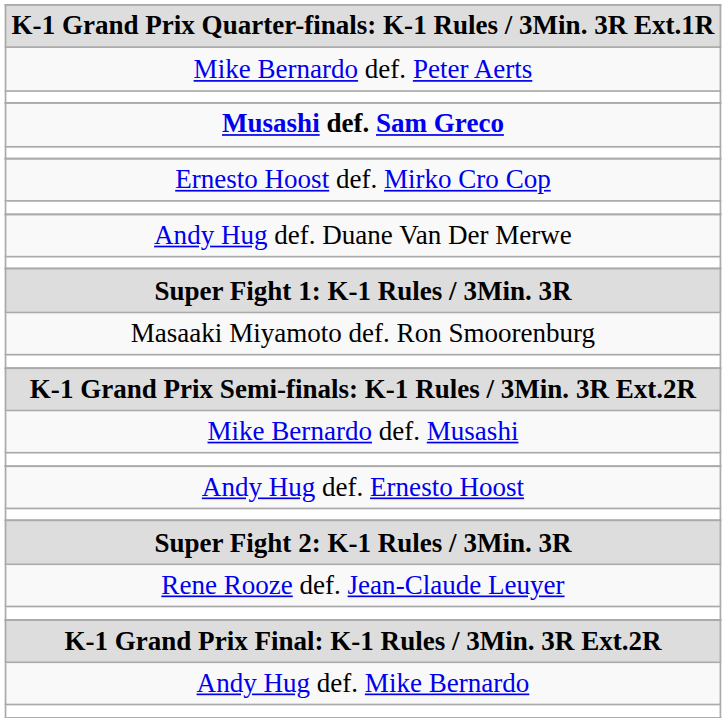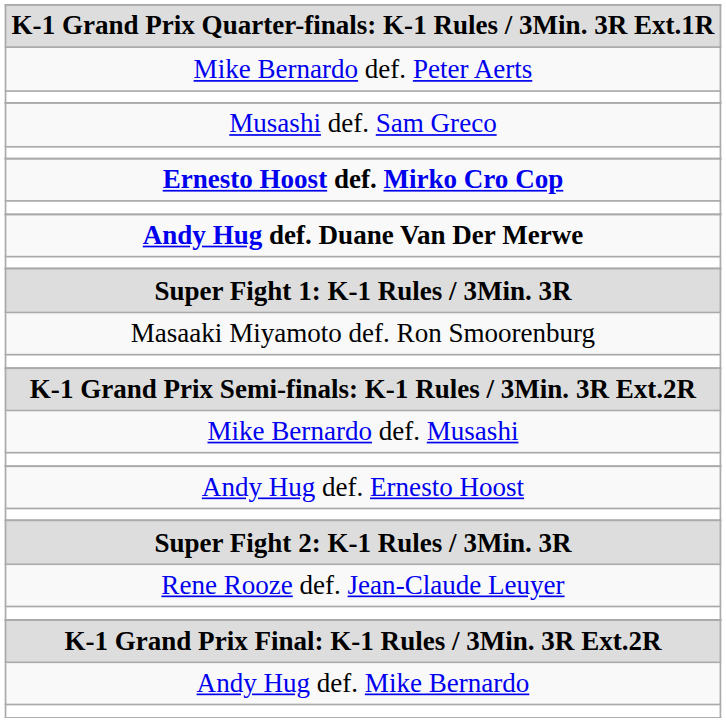(363, 124) bold -> (363, 124) normal
(363, 179) normal -> (363, 179) bold
(363, 234) normal -> (363, 234) bold
